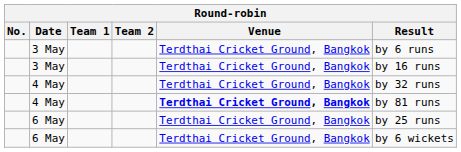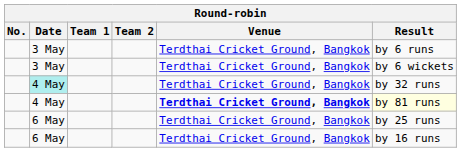(408, 67) by 16 runs -> (414, 67) by 6 wickets
(48, 85) no background -> (48, 85) paleturquoise background
(408, 102) no background -> (408, 102) lightyellow background
(414, 138) by 6 wickets -> (408, 138) by 16 runs
